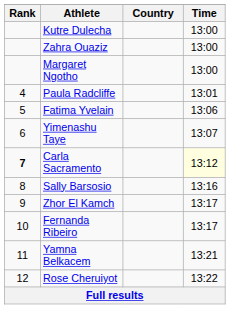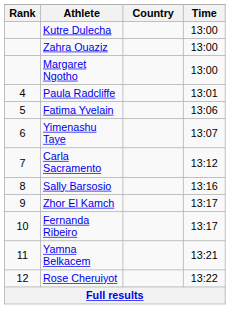(22, 163) bold -> (22, 163) normal
(204, 163) lightyellow background -> (204, 163) no background
